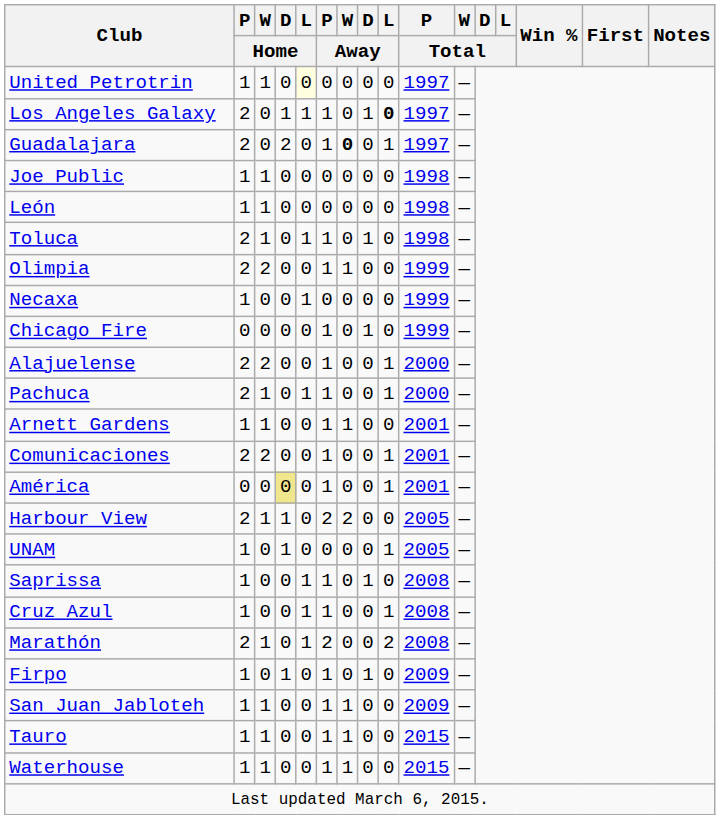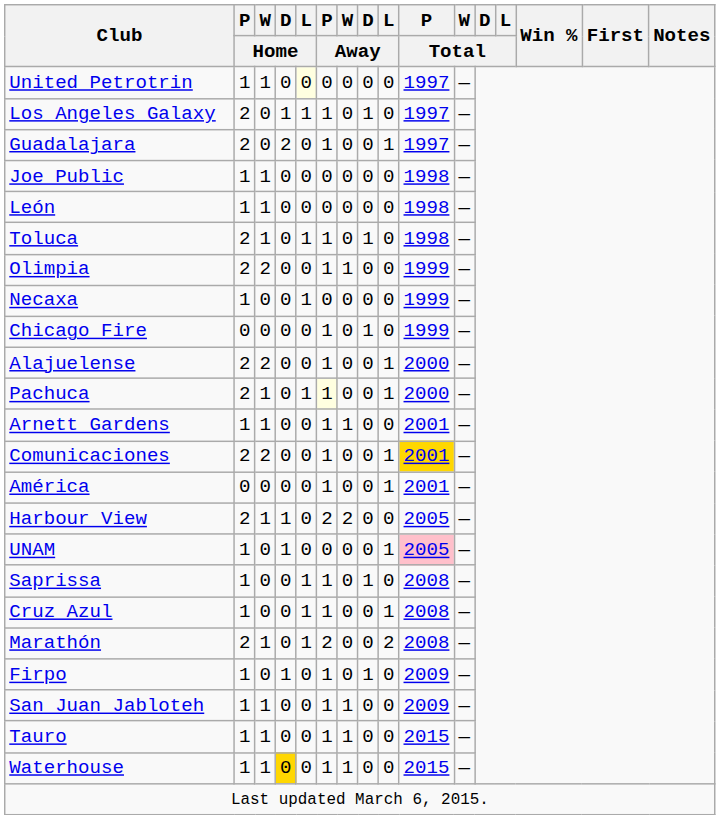(389, 114) bold -> (389, 114) normal
(348, 145) bold -> (348, 145) normal
(327, 394) no background -> (327, 394) lightyellow background
(426, 456) no background -> (426, 456) gold background
(286, 487) khaki background -> (286, 487) no background
(426, 550) no background -> (426, 550) pink background
(286, 768) no background -> (286, 768) gold background
